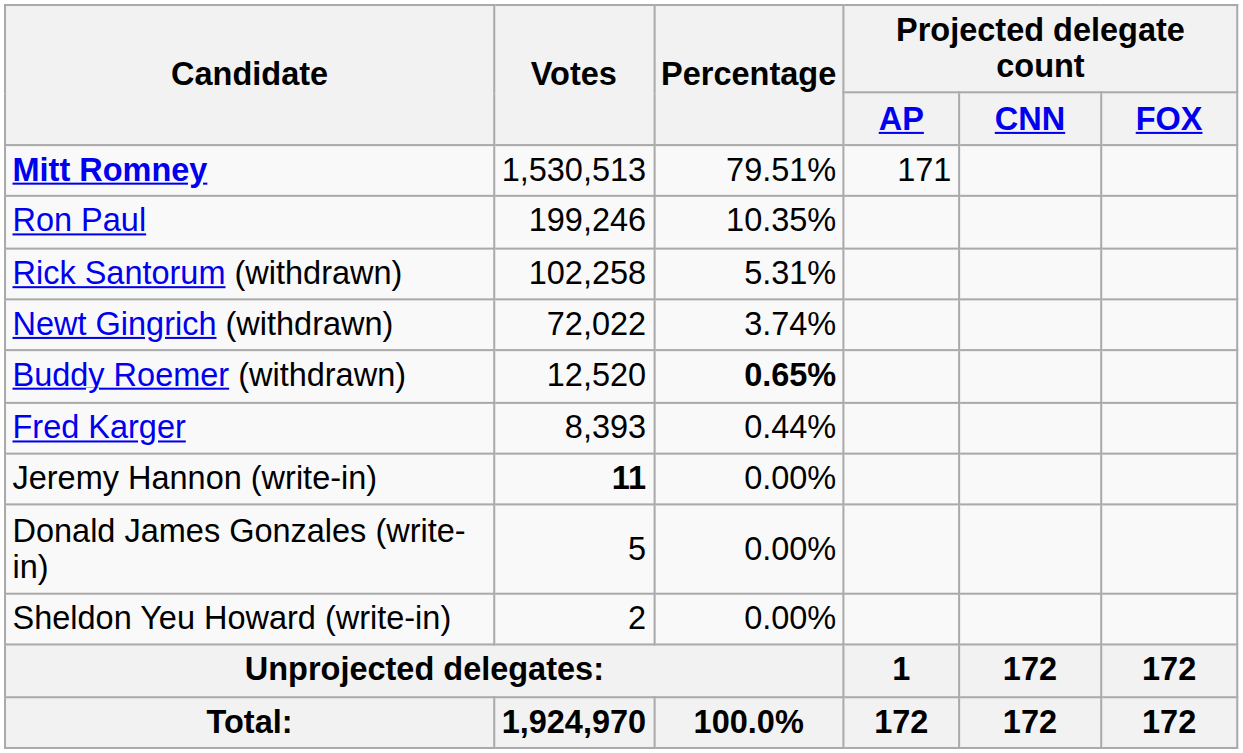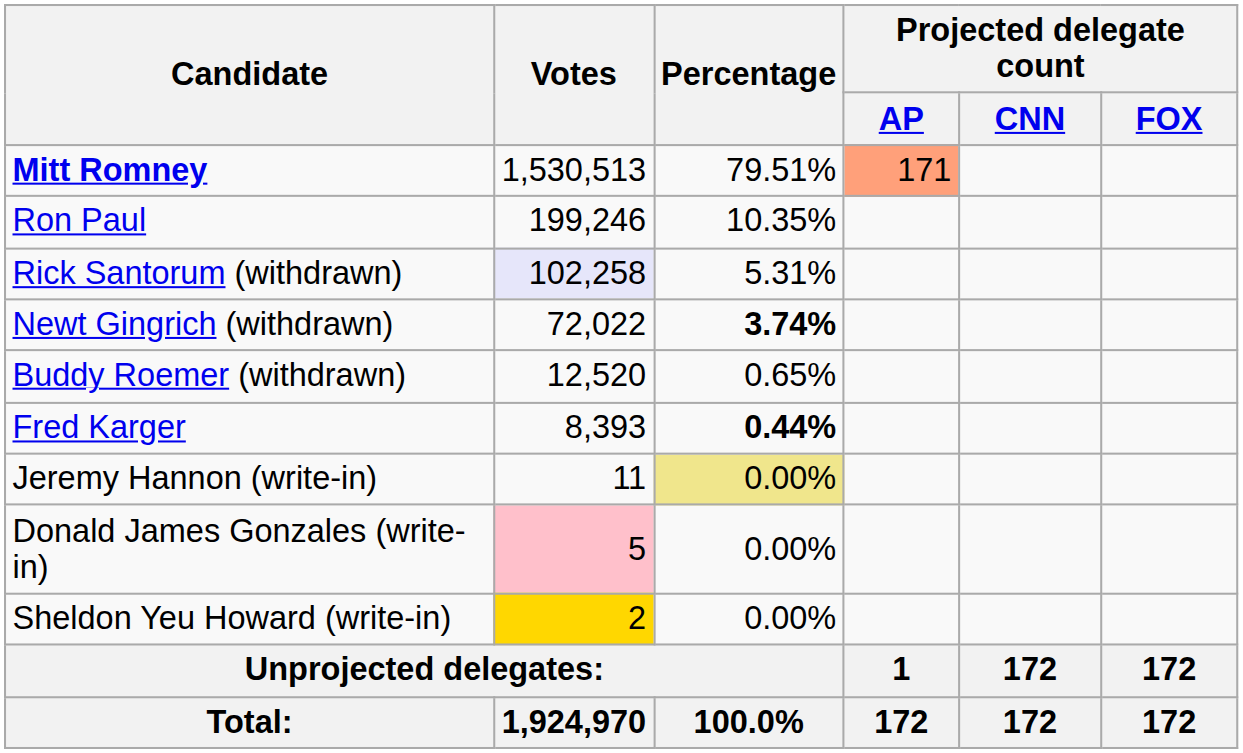(924, 169) no background -> (924, 169) lightsalmon background
(587, 272) no background -> (587, 272) lavender background
(790, 324) normal -> (790, 324) bold
(790, 375) bold -> (790, 375) normal
(790, 427) normal -> (790, 427) bold
(629, 478) bold -> (629, 478) normal
(790, 478) no background -> (790, 478) khaki background
(637, 548) no background -> (637, 548) pink background
(637, 618) no background -> (637, 618) gold background
